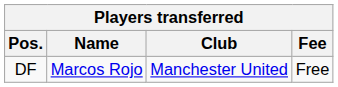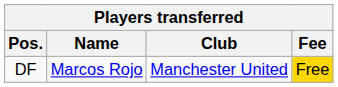(313, 70) no background -> (313, 70) gold background
